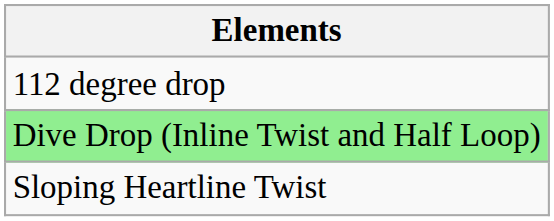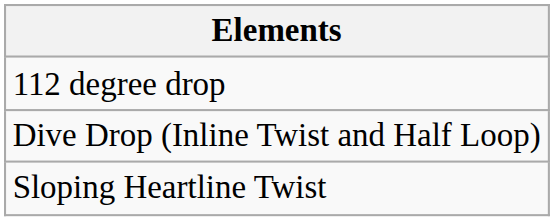(277, 135) lightgreen background -> (277, 135) no background
